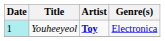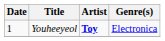(9, 28) paleturquoise background -> (9, 28) no background
